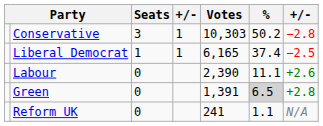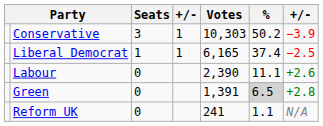(301, 34) −2.8 -> (301, 34) −3.9
